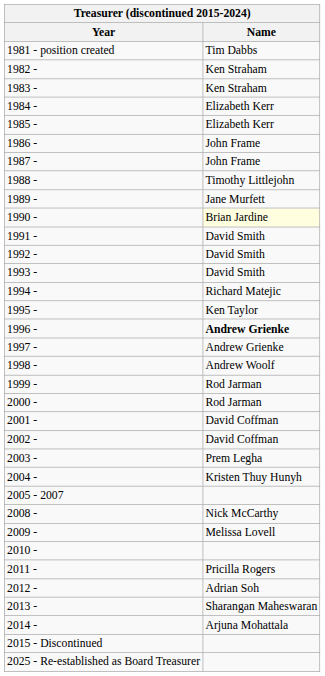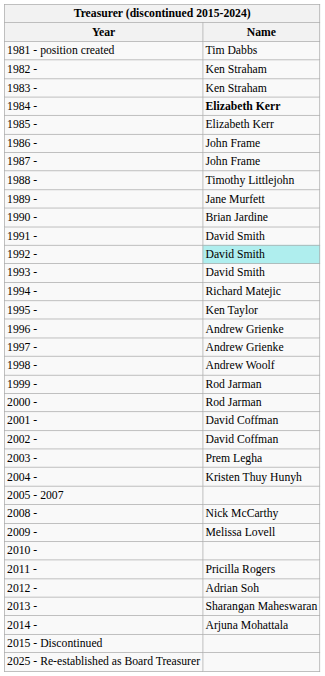(240, 106) normal -> (243, 106) bold
(237, 217) lightyellow background -> (237, 217) no background
(235, 254) no background -> (235, 254) paleturquoise background
(247, 328) bold -> (245, 328) normal
